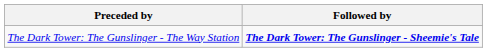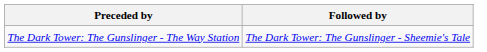(362, 36) bold -> (358, 37) normal
